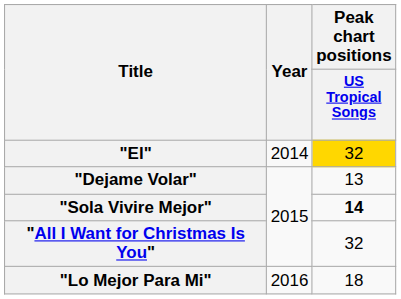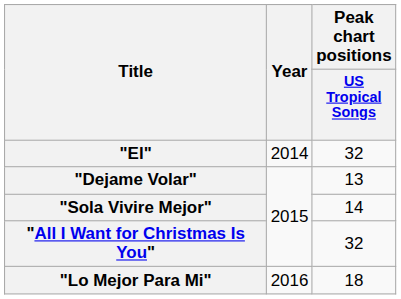(354, 153) gold background -> (354, 153) no background
(354, 207) bold -> (354, 207) normal
